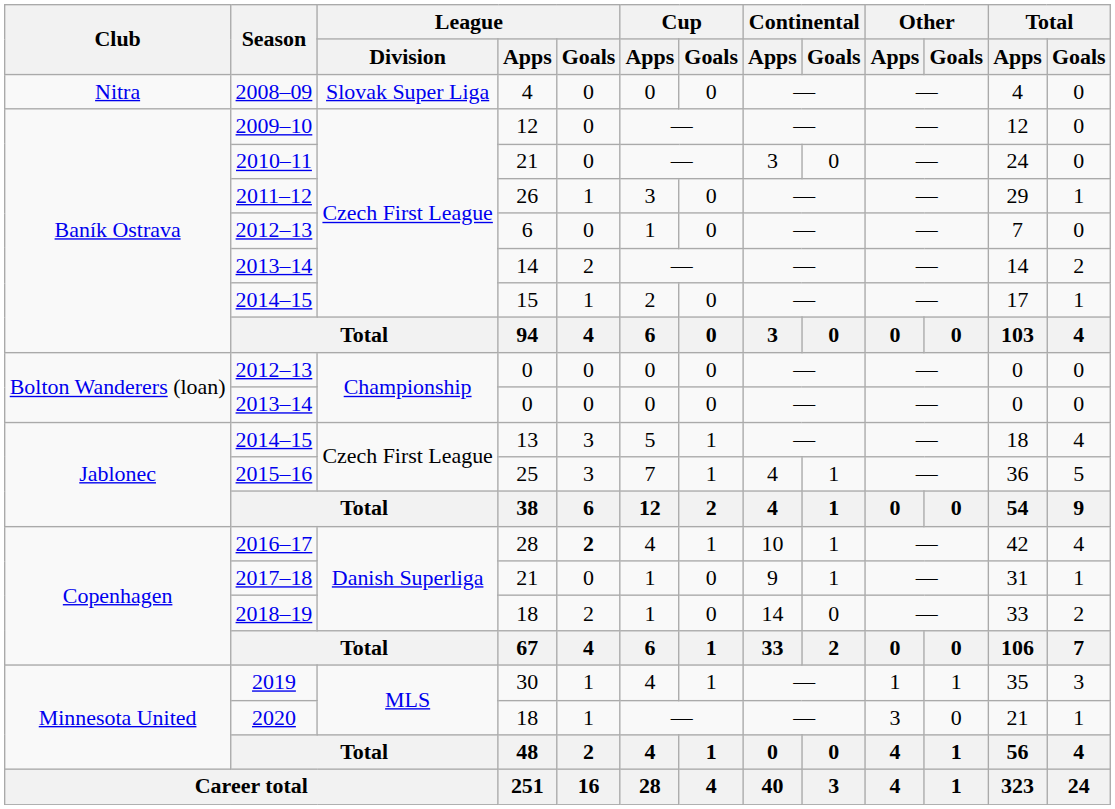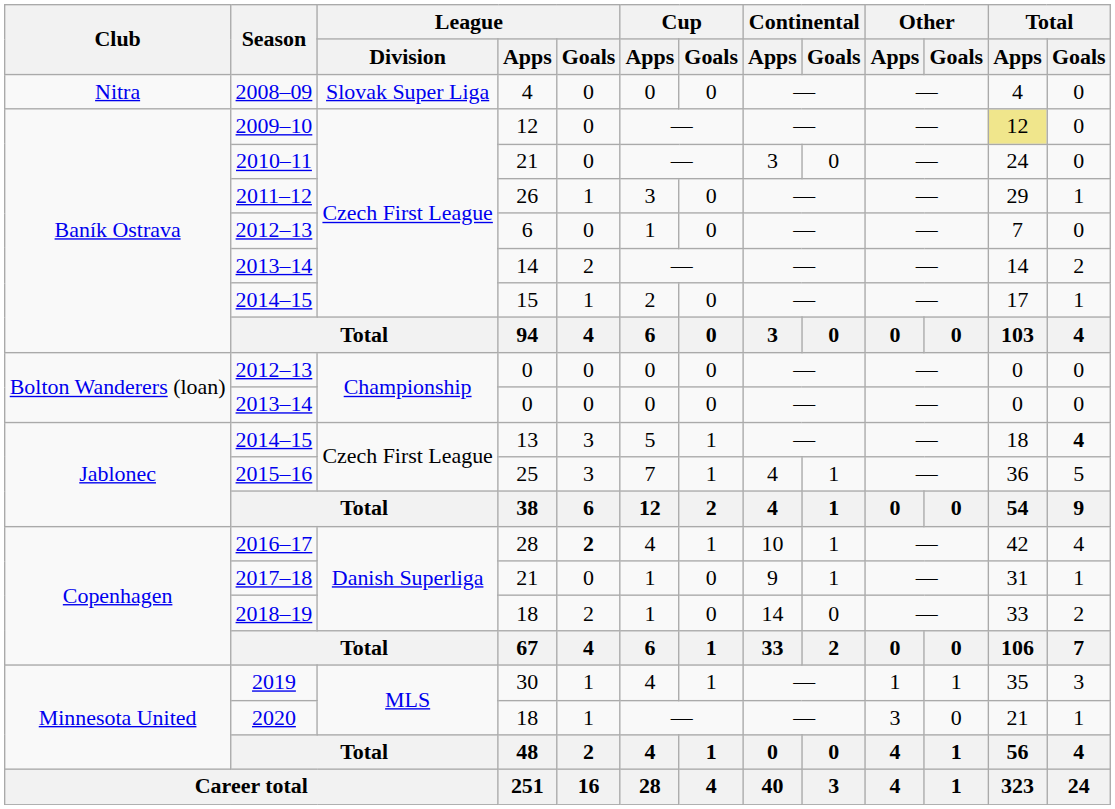(1018, 126) no background -> (1018, 126) khaki background
(1079, 439) normal -> (1079, 439) bold
